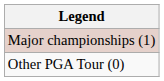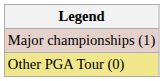(66, 64) no background -> (66, 64) khaki background
